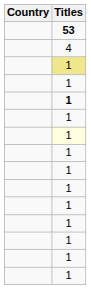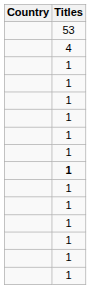(69, 30) bold -> (69, 30) normal
(69, 65) khaki background -> (69, 65) no background
(69, 100) bold -> (69, 100) normal
(69, 135) lightyellow background -> (69, 135) no background
(69, 170) normal -> (69, 170) bold
